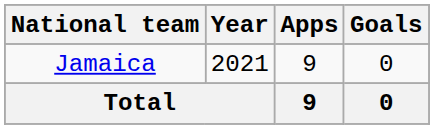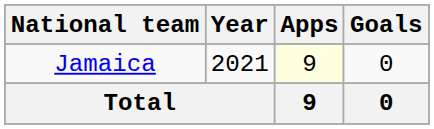(309, 64) no background -> (309, 64) lightyellow background
